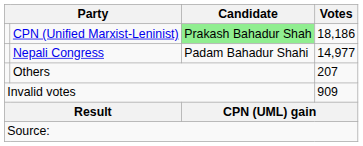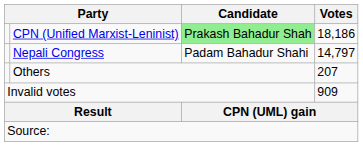(336, 53) 14,977 -> (336, 53) 14,797
